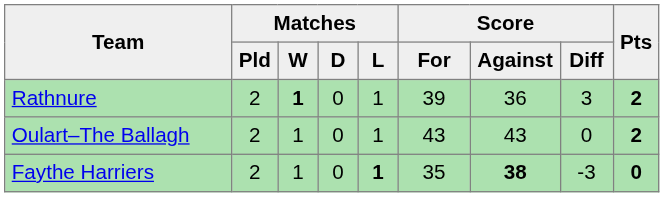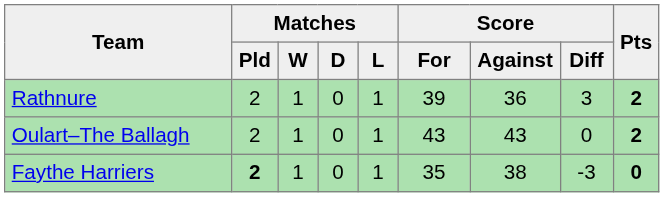(298, 98) bold -> (298, 98) normal
(255, 172) normal -> (255, 172) bold
(378, 172) bold -> (378, 172) normal
(515, 172) bold -> (515, 172) normal
